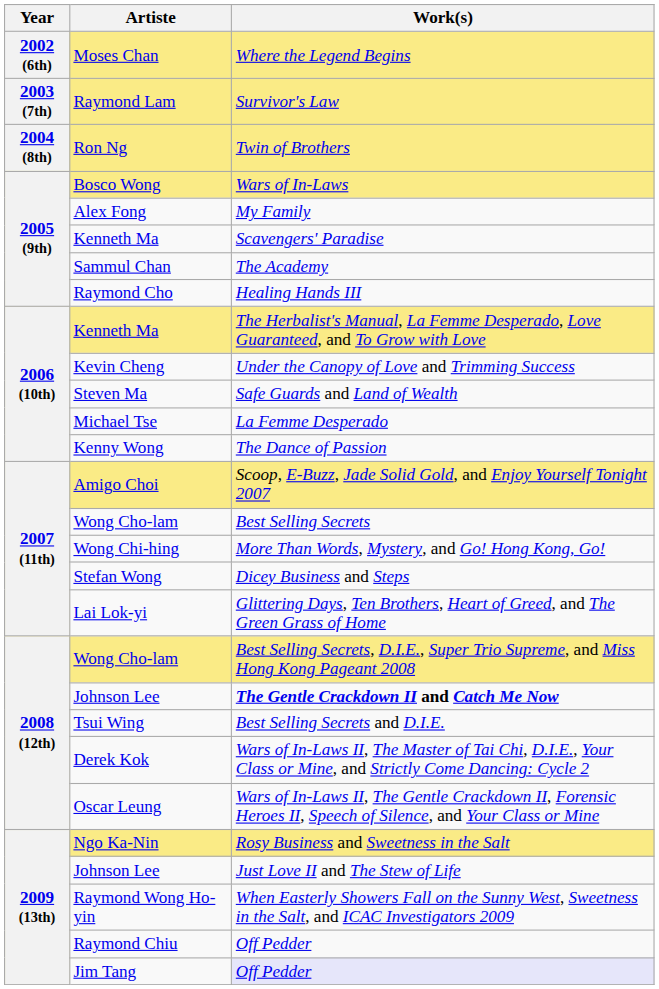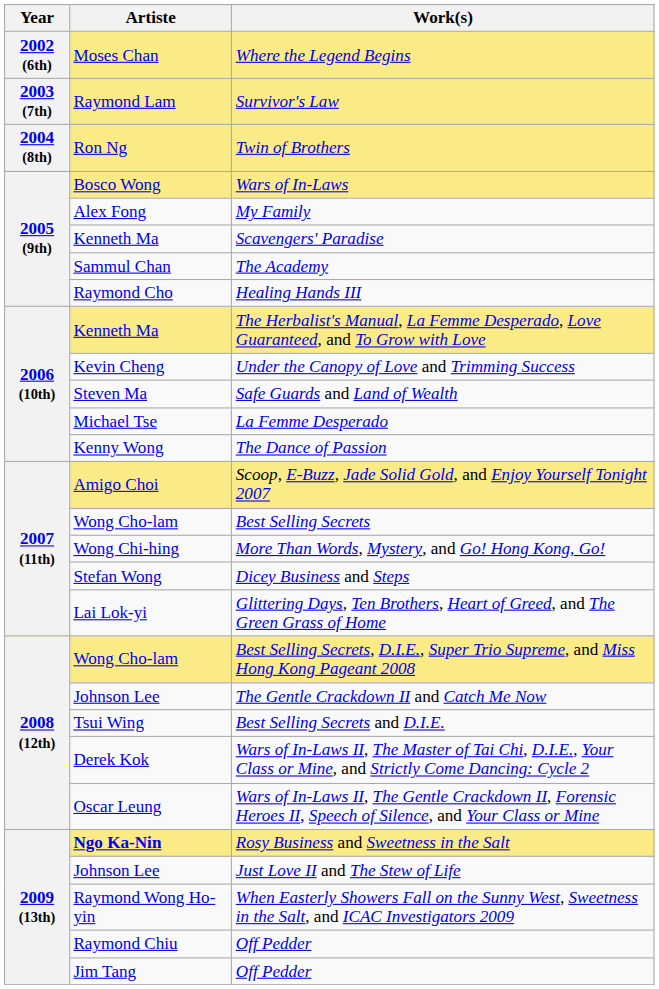(397, 695) bold -> (391, 695) normal
(116, 843) normal -> (117, 843) bold
(274, 970) lavender background -> (274, 970) no background
